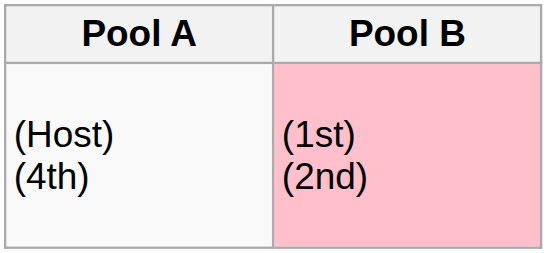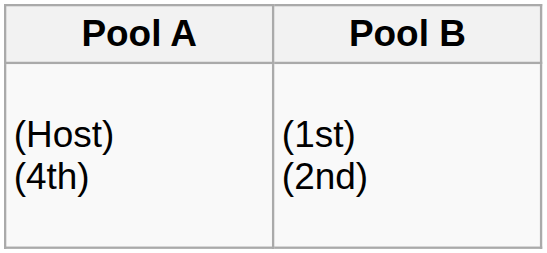(325, 154) pink background -> (325, 154) no background
